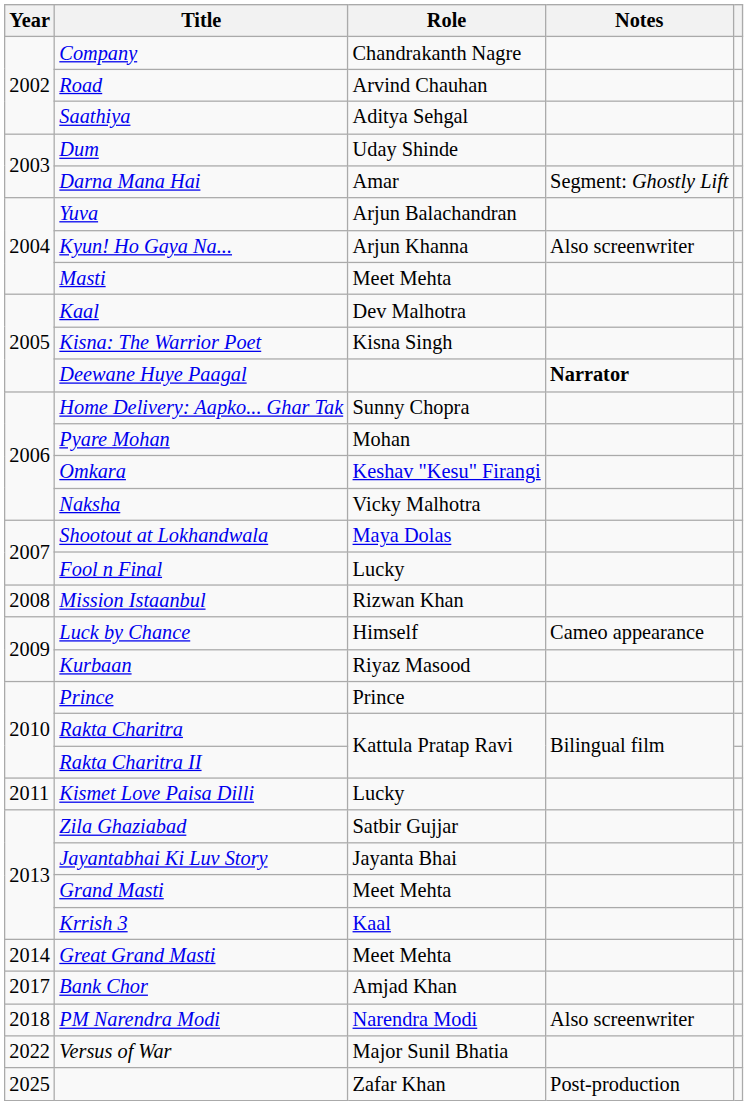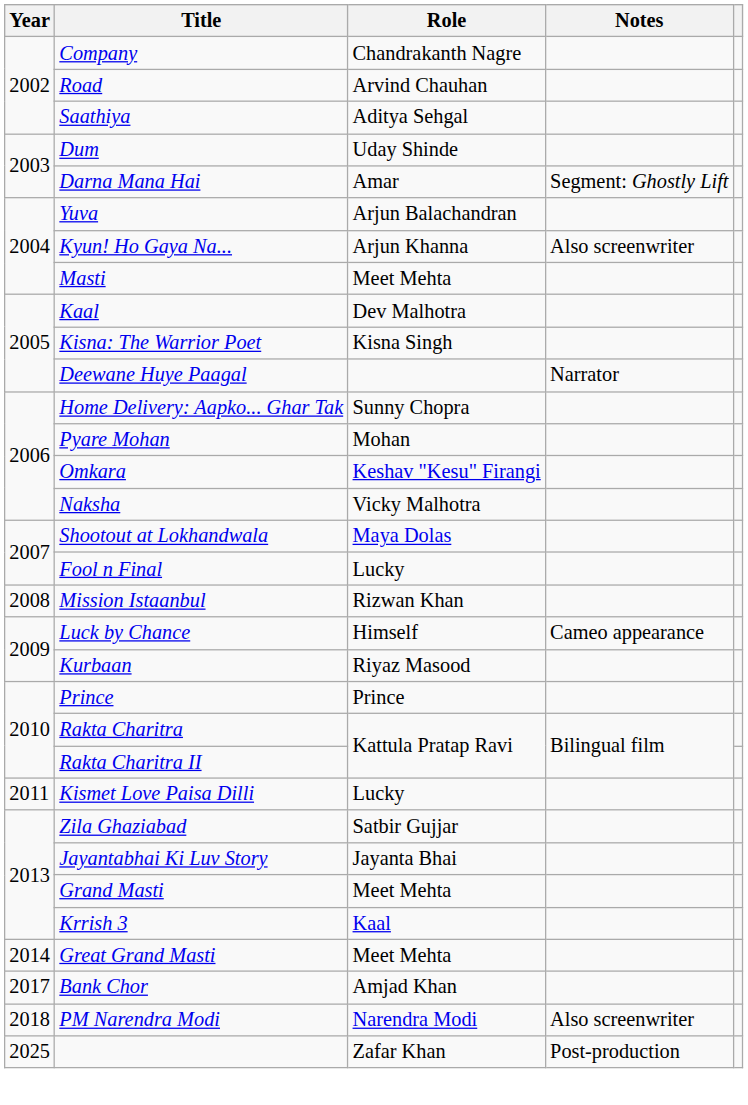(590, 375) bold -> (584, 375) normal
- row: (115, 1051)
